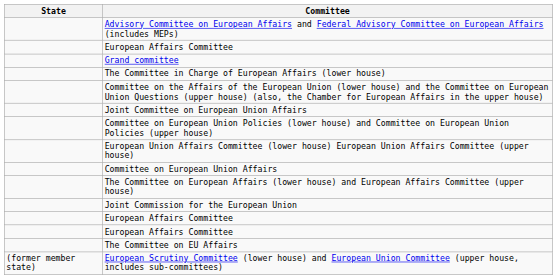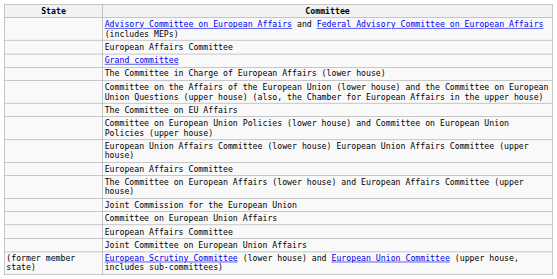(206, 110) Joint Committee on European Union Affairs -> (171, 110) The Committee on EU Affairs
(191, 169) Committee on European Union Affairs -> (169, 169) European Affairs Committee
(169, 218) European Affairs Committee -> (191, 218) Committee on European Union Affairs
(171, 245) The Committee on EU Affairs -> (206, 245) Joint Committee on European Union Affairs
